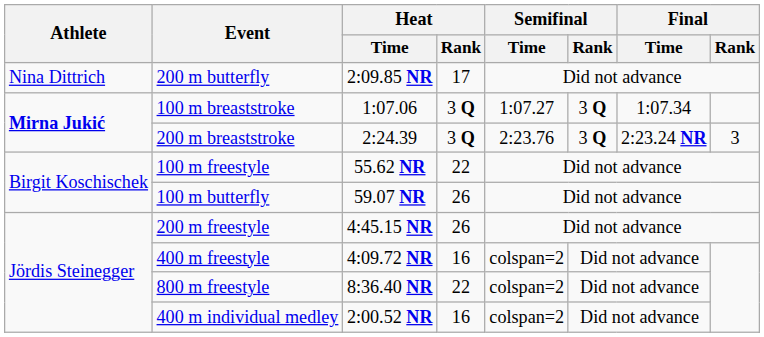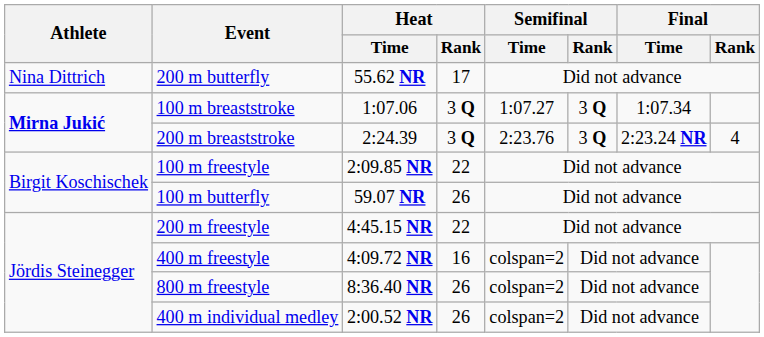(390, 78) 2:09.85 NR -> (390, 78) 55.62 NR
(735, 137) 3 -> (735, 137) 4
(390, 167) 55.62 NR -> (390, 167) 2:09.85 NR
(461, 227) 26 -> (461, 227) 22
(461, 287) 22 -> (461, 287) 26
(461, 317) 16 -> (461, 317) 26
